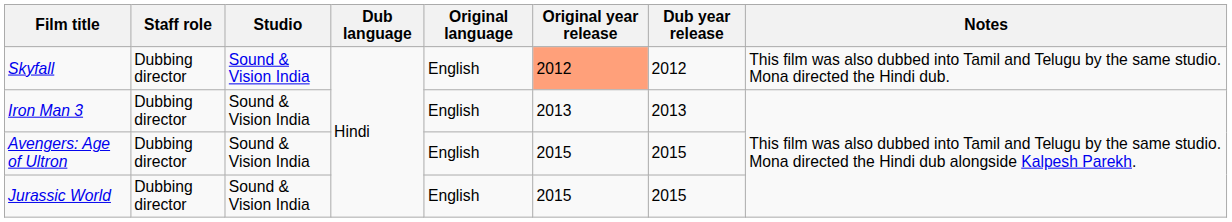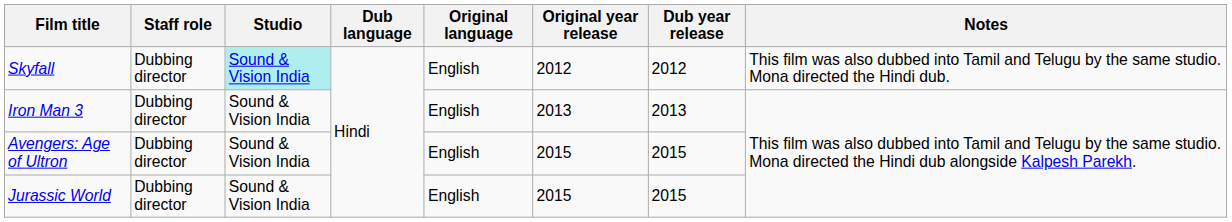(269, 68) no background -> (269, 68) paleturquoise background
(554, 68) lightsalmon background -> (554, 68) no background
